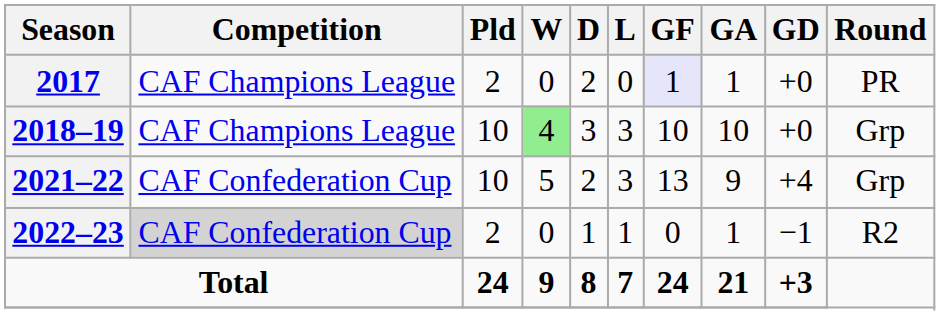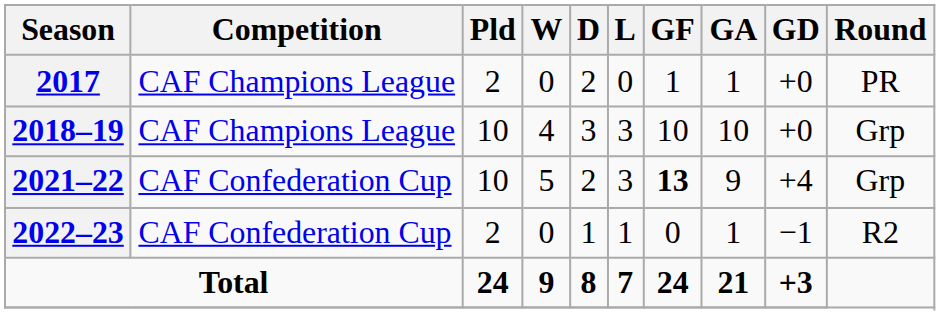(673, 80) lavender background -> (673, 80) no background
(546, 130) lightgreen background -> (546, 130) no background
(673, 181) normal -> (673, 181) bold
(295, 231) lightgrey background -> (295, 231) no background
